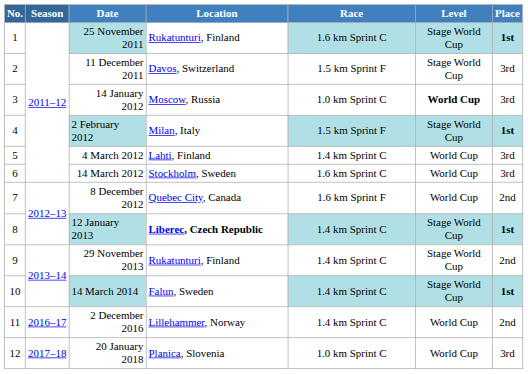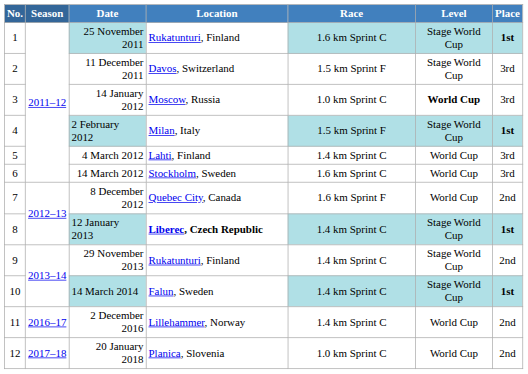(507, 353) 3rd -> (507, 353) 2nd
